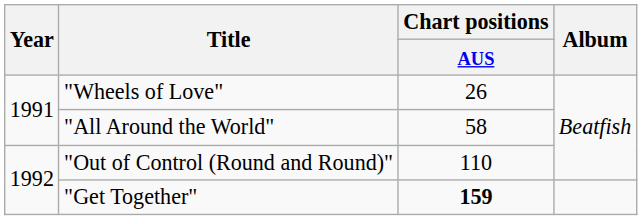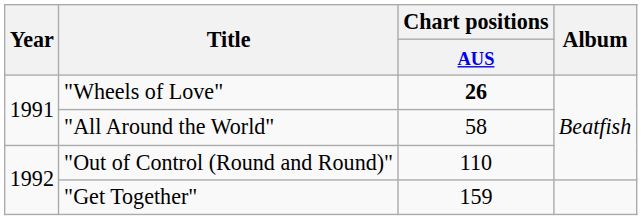(476, 92) normal -> (476, 92) bold
(476, 197) bold -> (476, 197) normal
